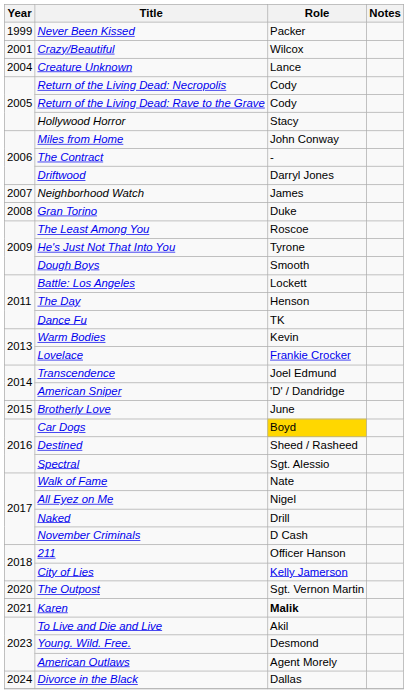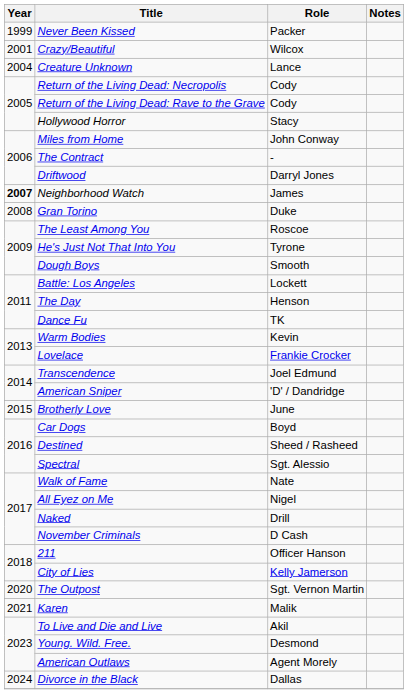(20, 193) normal -> (20, 193) bold
(283, 427) gold background -> (283, 427) no background
(284, 608) bold -> (283, 608) normal
